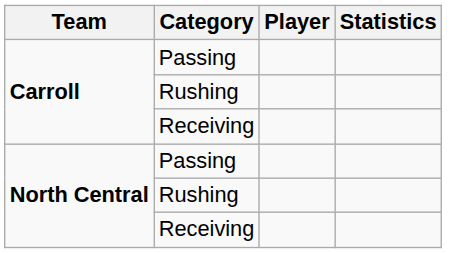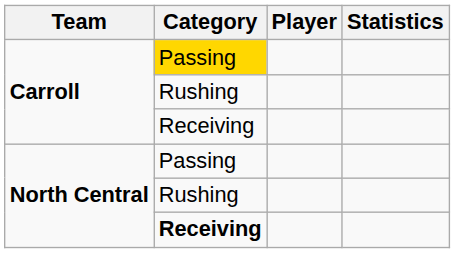(197, 57) no background -> (197, 57) gold background
(207, 229) normal -> (210, 229) bold
